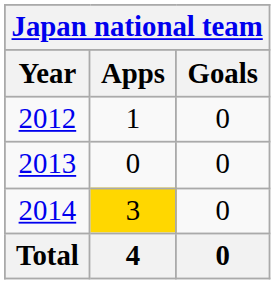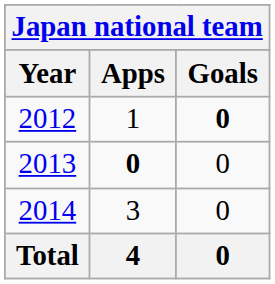(223, 118) normal -> (223, 118) bold
(133, 164) normal -> (133, 164) bold
(133, 210) gold background -> (133, 210) no background
